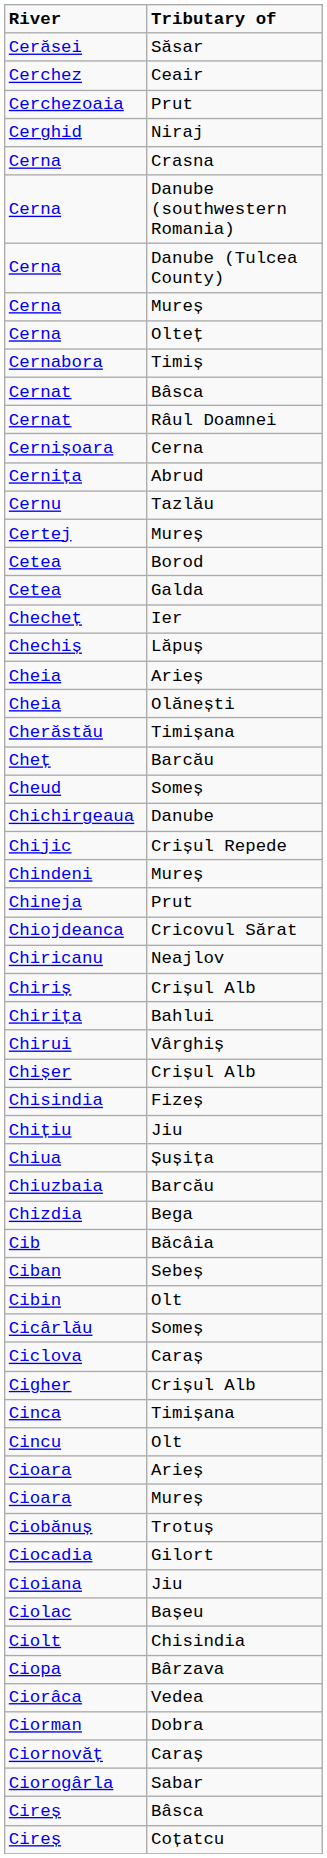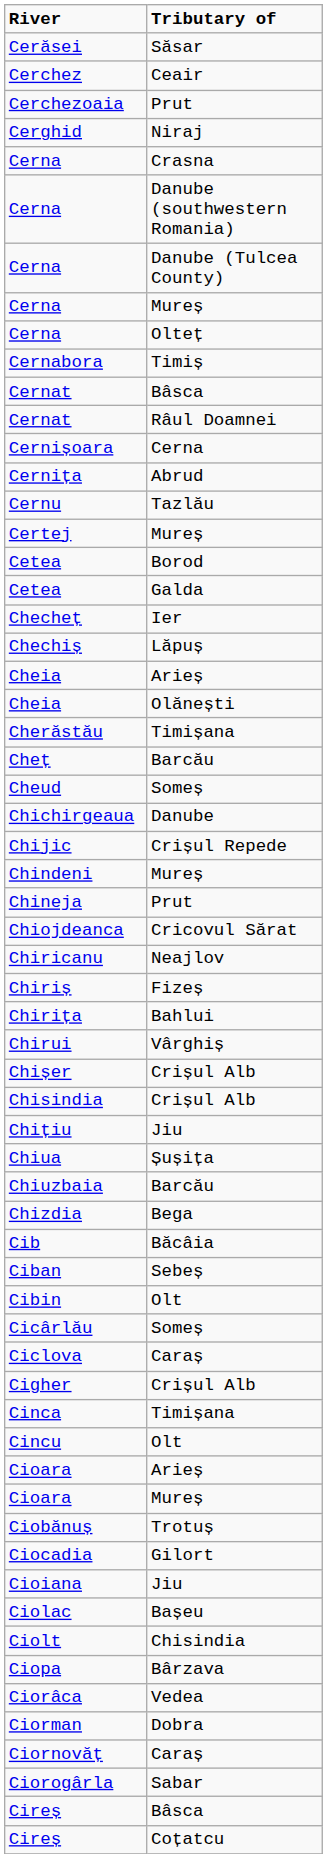(203, 988) Crișul Alb -> (177, 988) Fizeș
(177, 1101) Fizeș -> (203, 1101) Crișul Alb
